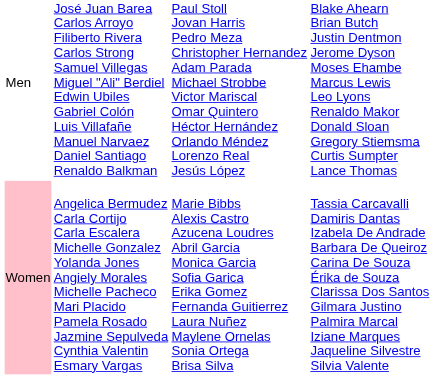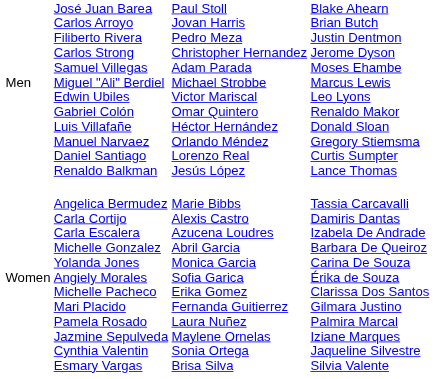(28, 277) pink background -> (28, 277) no background
